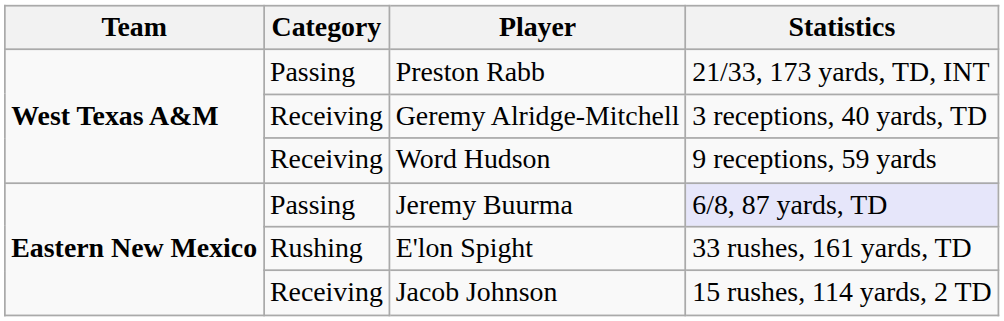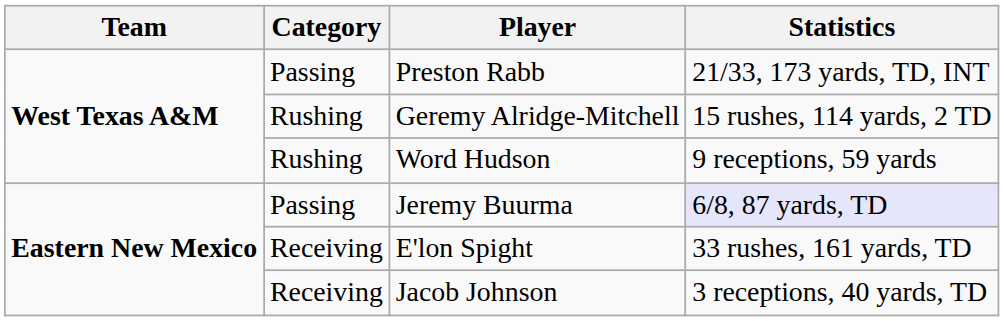(326, 115) Receiving -> (316, 115) Rushing
(840, 115) 3 receptions, 40 yards, TD -> (842, 115) 15 rushes, 114 yards, 2 TD
(326, 159) Receiving -> (316, 159) Rushing
(316, 248) Rushing -> (326, 248) Receiving
(842, 292) 15 rushes, 114 yards, 2 TD -> (840, 292) 3 receptions, 40 yards, TD
